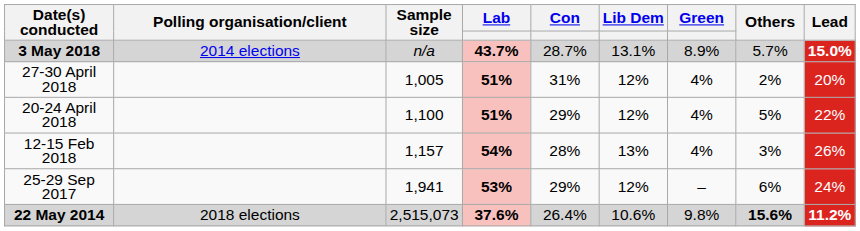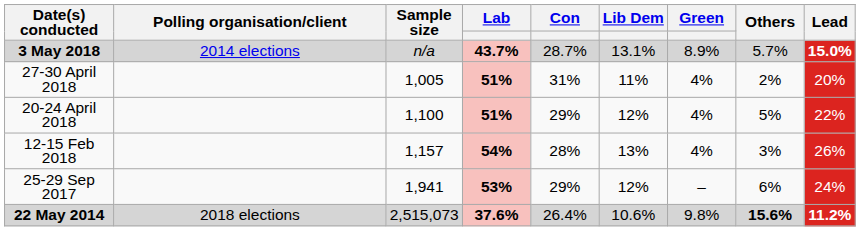(633, 79) 12% -> (633, 79) 11%
